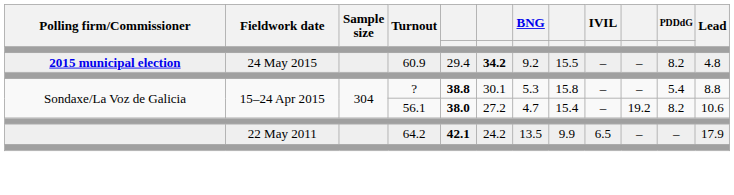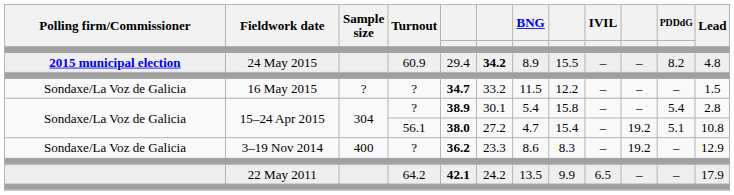(531, 62) 9.2 -> (531, 62) 8.9
+ row: (282, 88)
(458, 88) 38.8 -> (458, 108) 38.9
(531, 88) 5.3 -> (531, 108) 5.4
(712, 88) 8.8 -> (712, 108) 2.8
(676, 108) 8.2 -> (676, 128) 5.1
(712, 108) 10.6 -> (712, 128) 10.8
+ row: (282, 148)
